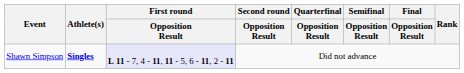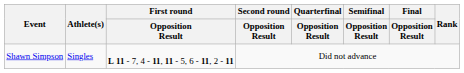(80, 56) bold -> (80, 56) normal
(171, 61) lavender background -> (171, 61) no background
